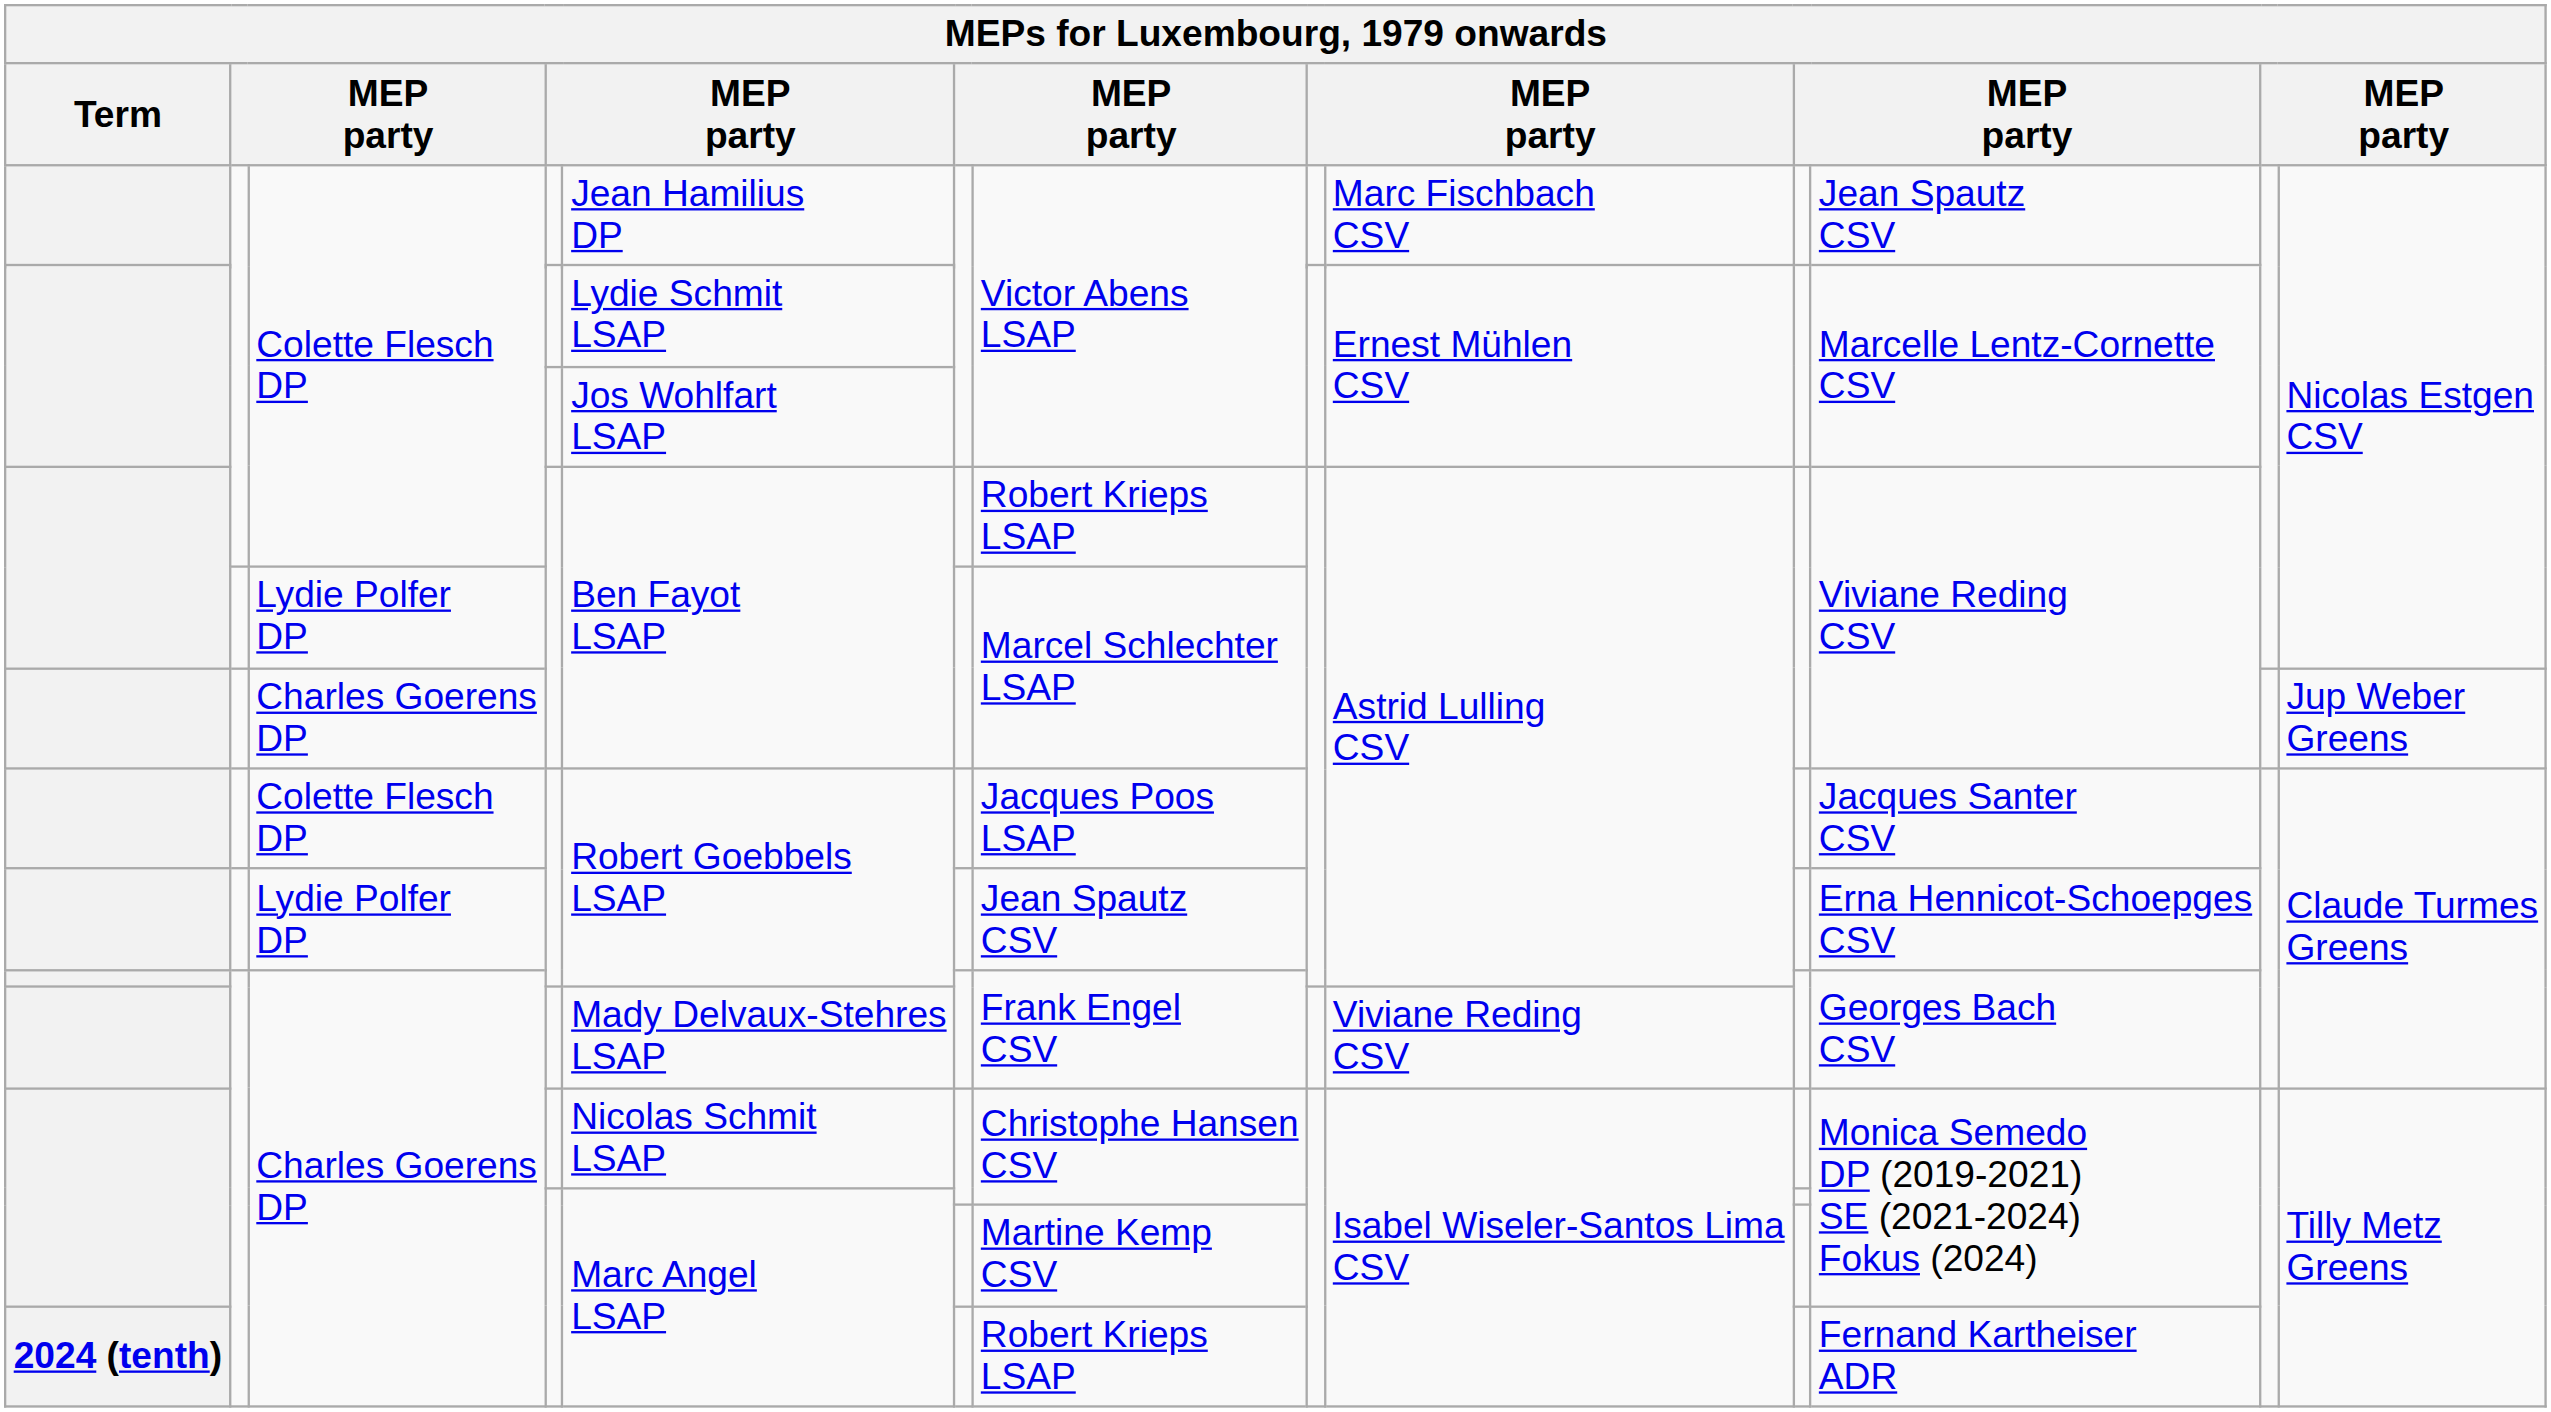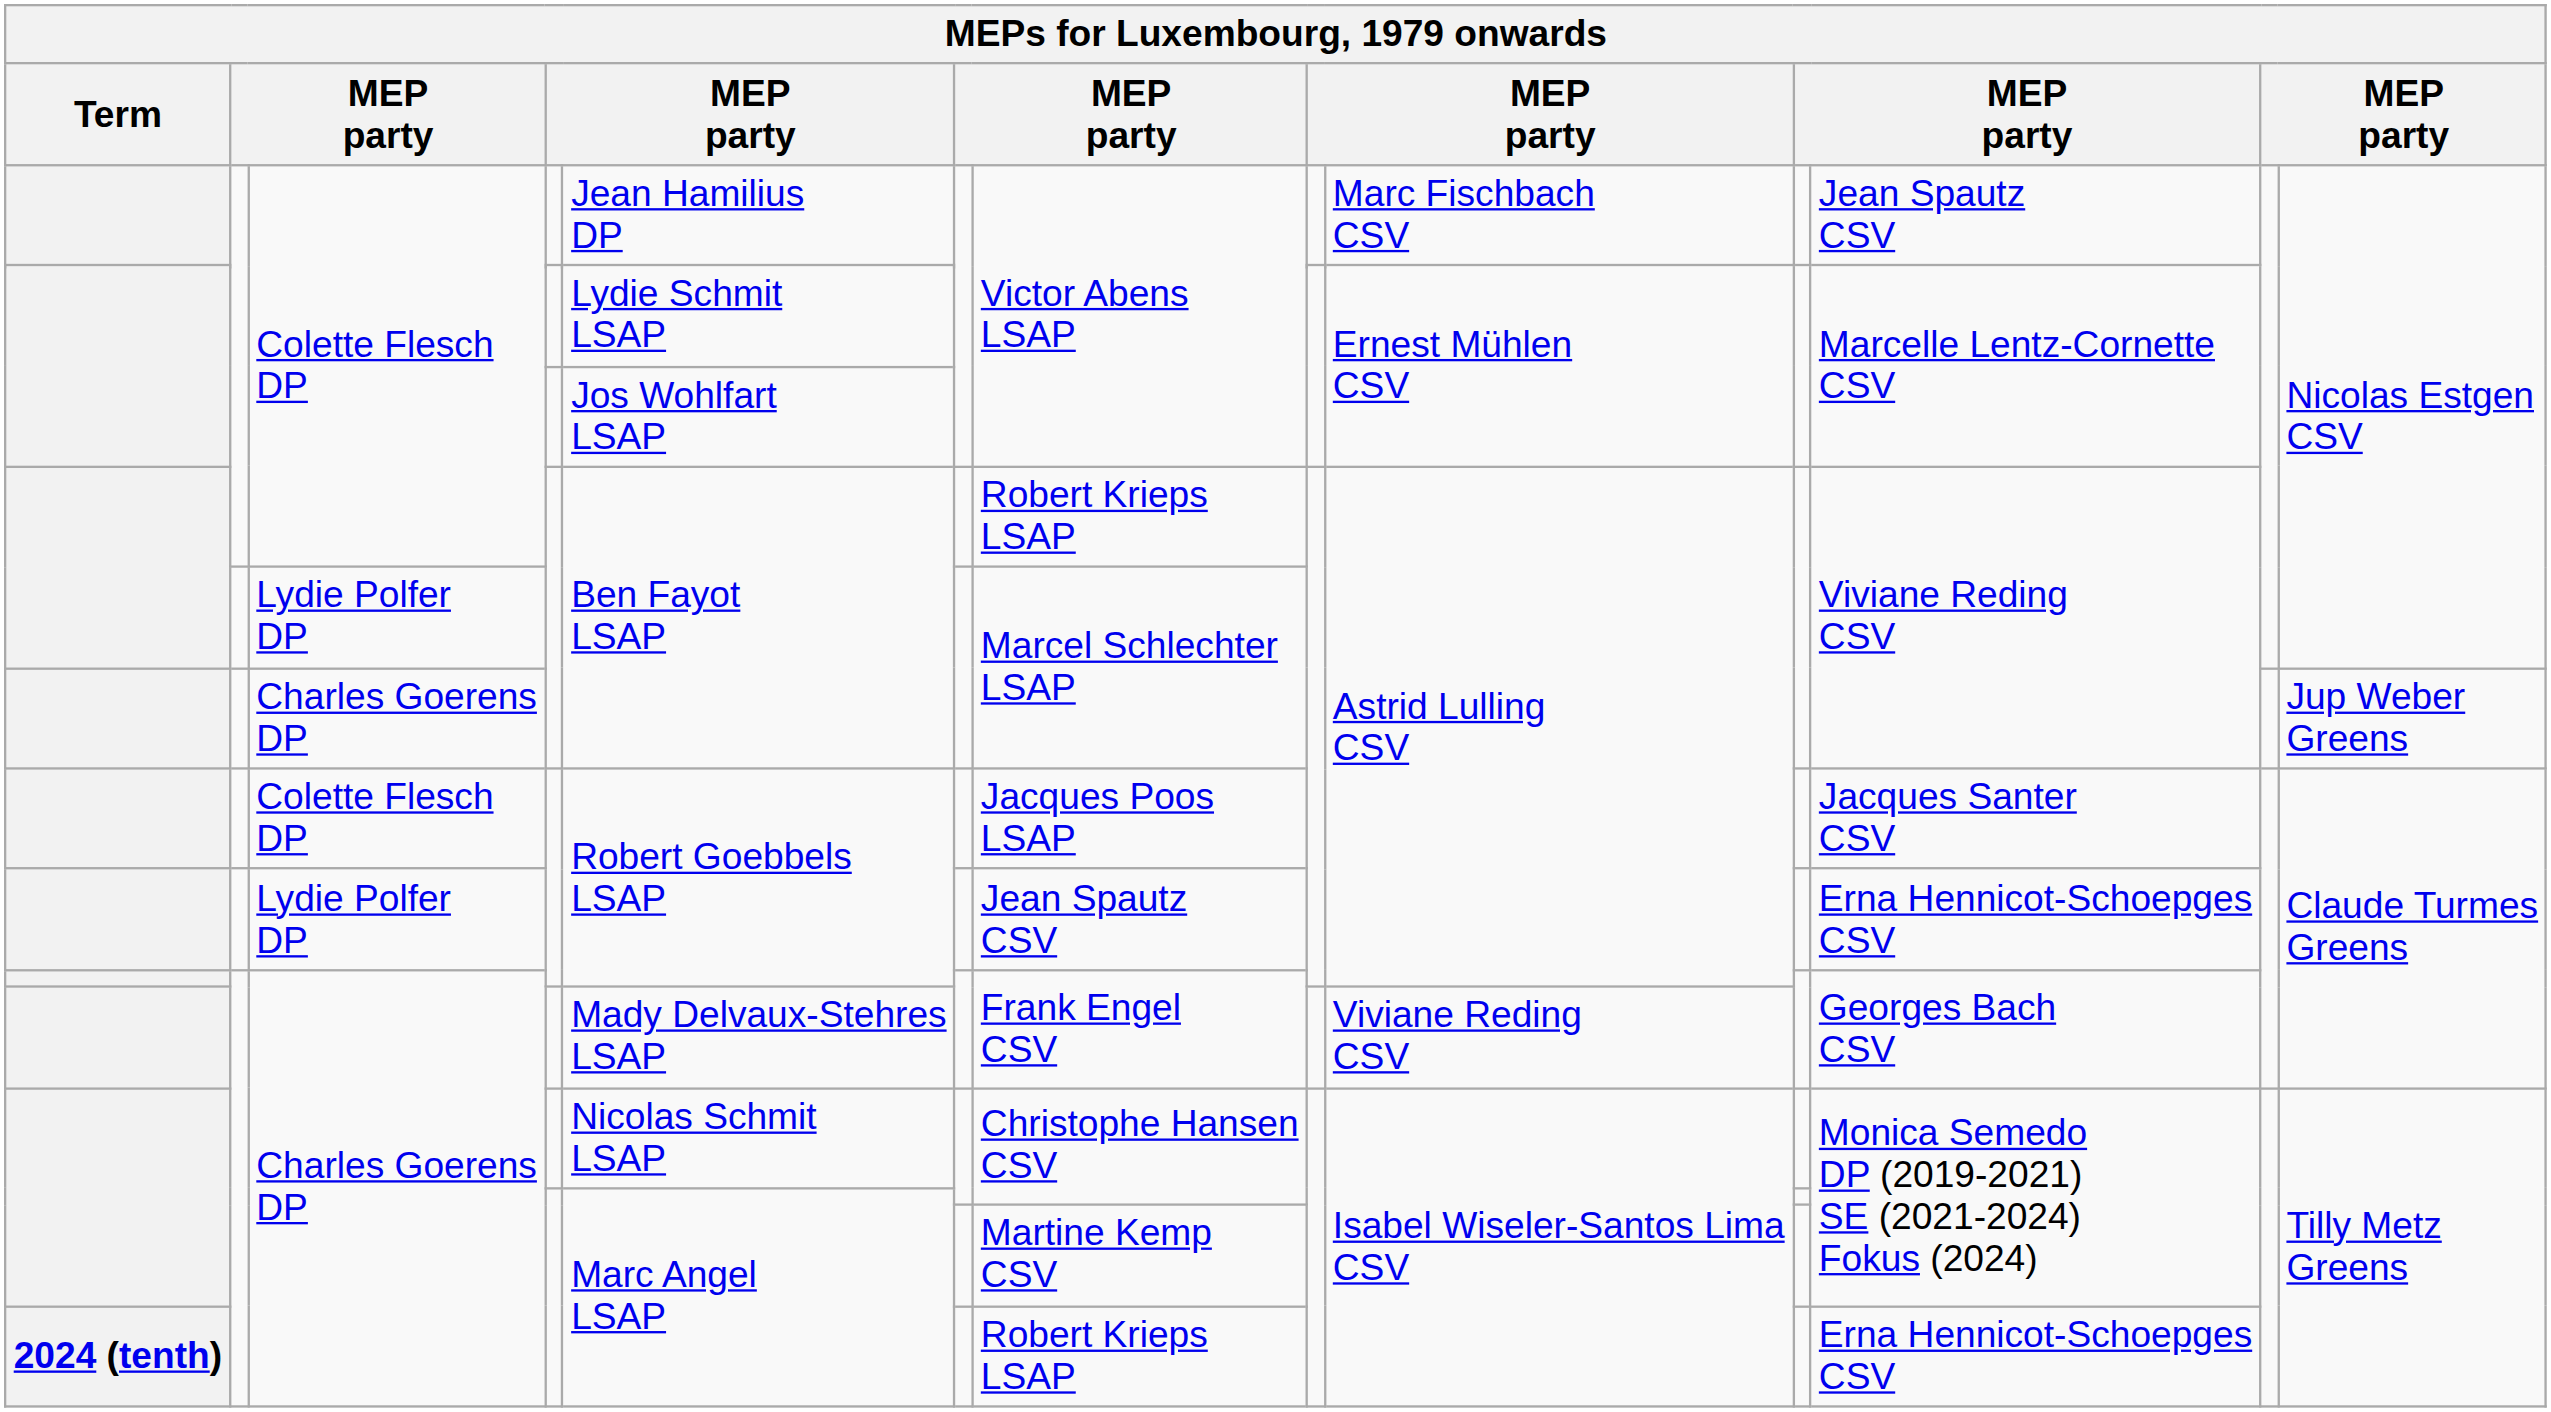(1978, 1355) Fernand Kartheiser ADR -> (2036, 1355) Erna Hennicot-Schoepges CSV
